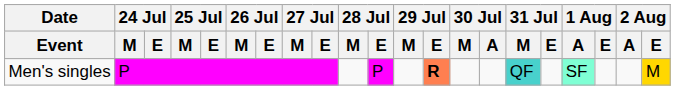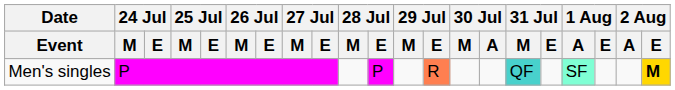(433, 71) bold -> (433, 71) normal
(653, 71) normal -> (653, 71) bold
